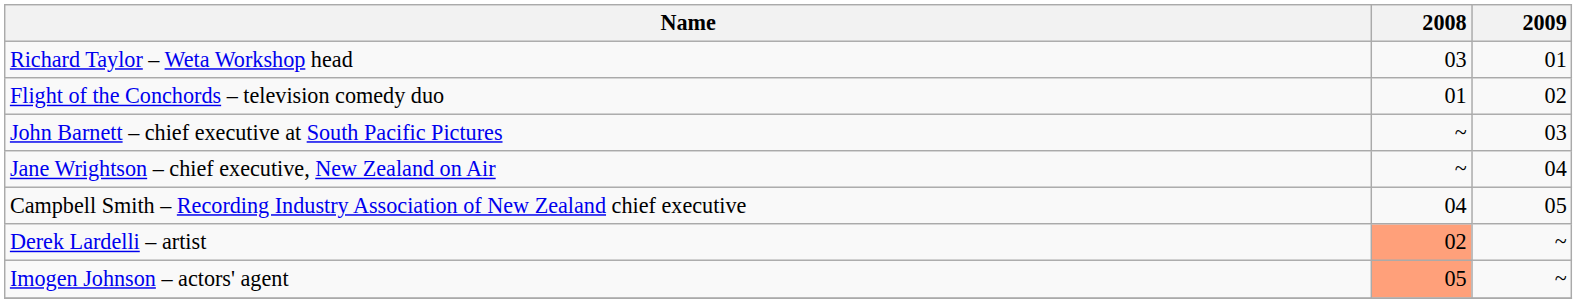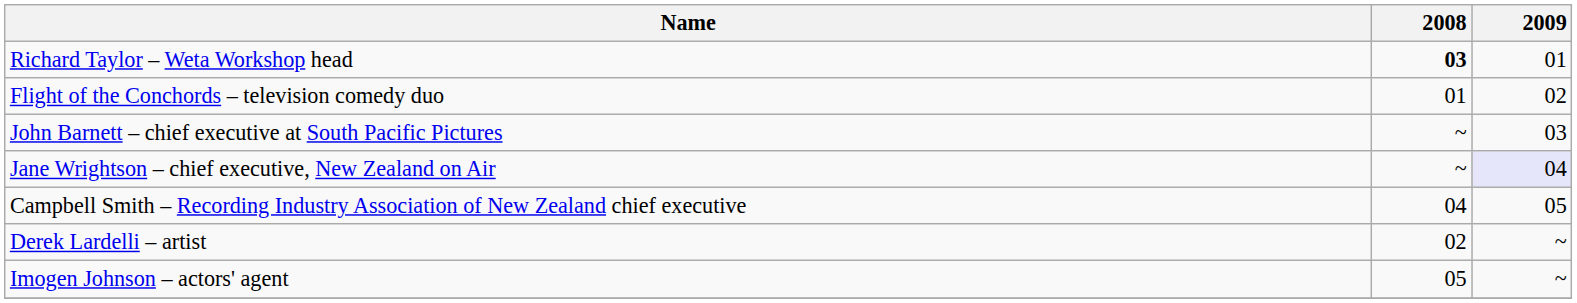(1456, 59) normal -> (1456, 59) bold
(1556, 169) no background -> (1556, 169) lavender background
(1456, 242) lightsalmon background -> (1456, 242) no background
(1456, 279) lightsalmon background -> (1456, 279) no background
